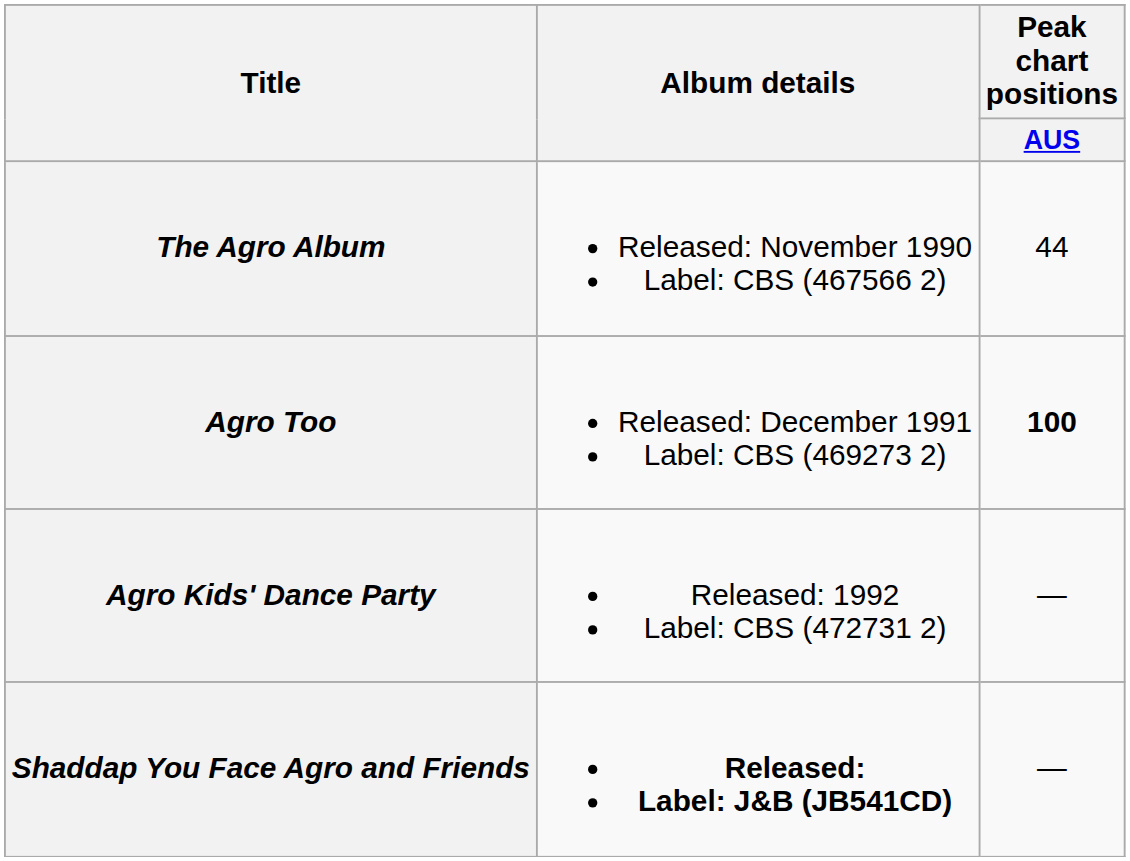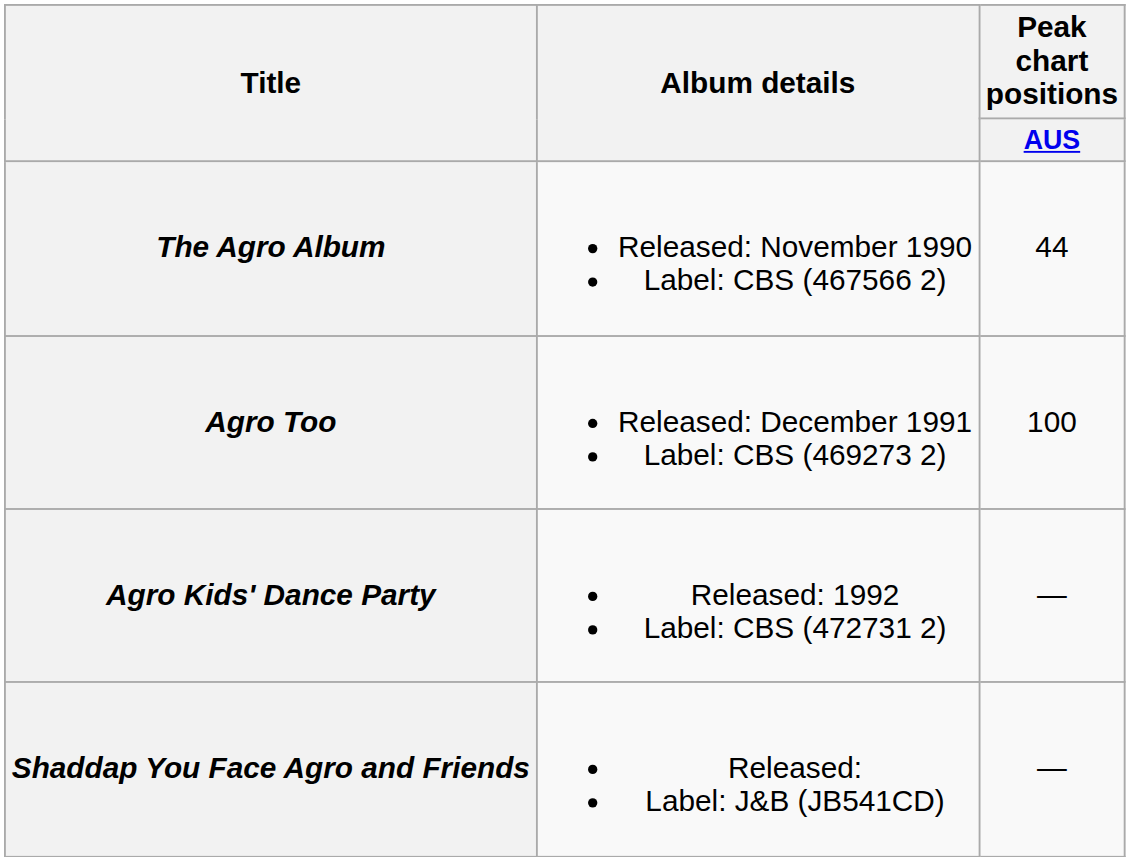(1052, 421) bold -> (1052, 421) normal
(758, 786) bold -> (758, 786) normal
